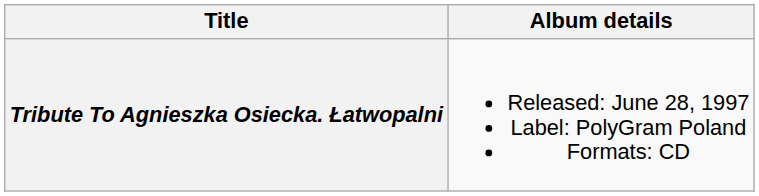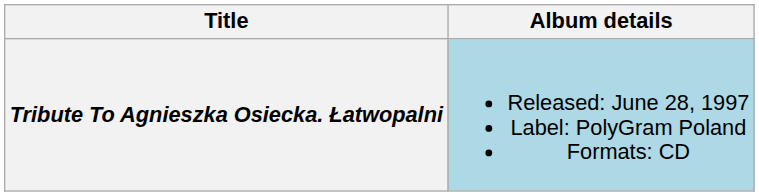(601, 127) no background -> (601, 127) lightblue background
